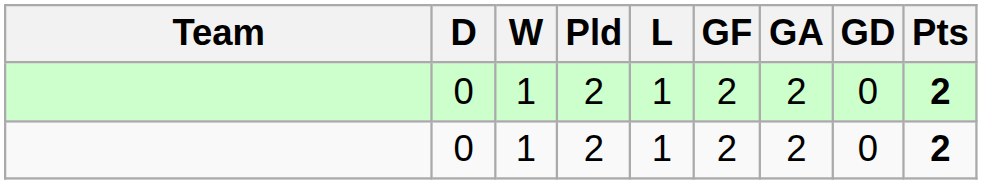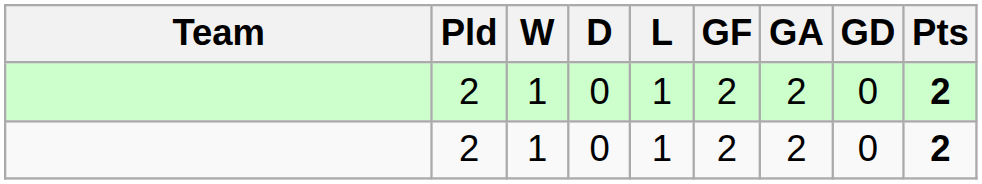columns swapped: (594, 33) <-> (464, 33)
